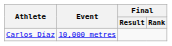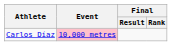(87, 34) no background -> (87, 34) pink background
